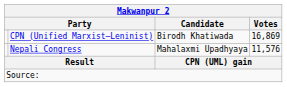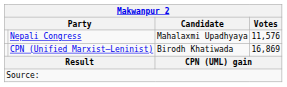rows swapped: (82, 37) <-> (46, 50)
